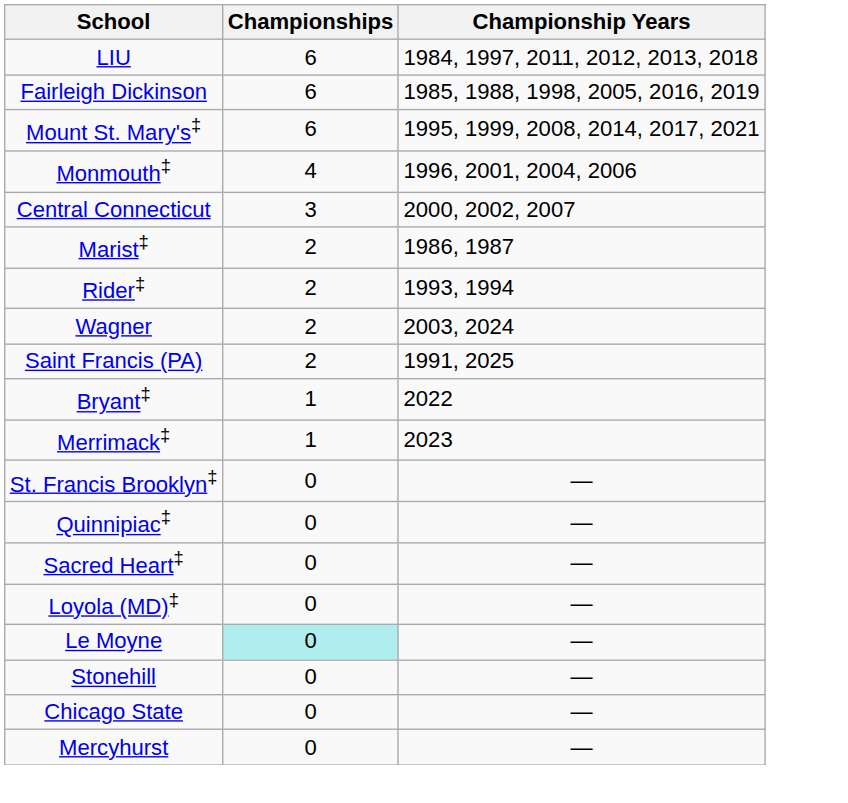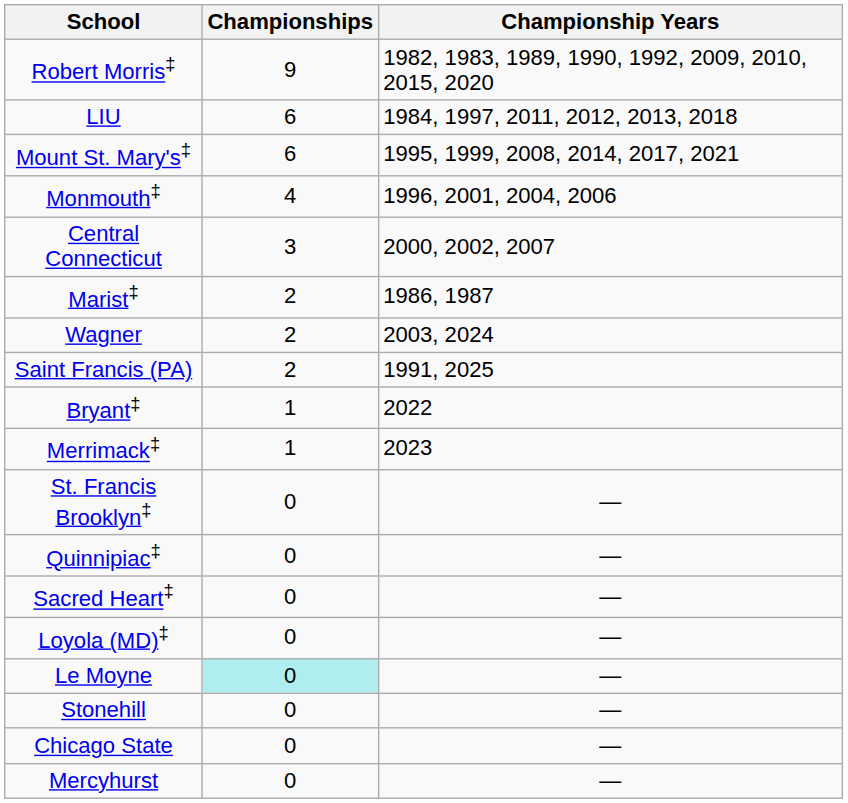+ row: (104, 69)
- row: (114, 92)
- row: (114, 288)
